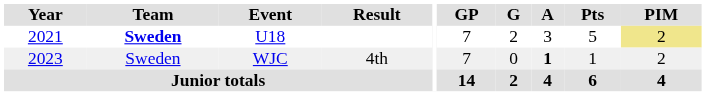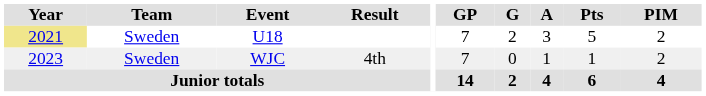(45, 36) no background -> (46, 36) khaki background
(153, 36) bold -> (152, 36) normal
(661, 36) khaki background -> (661, 36) no background
(548, 58) bold -> (547, 58) normal
